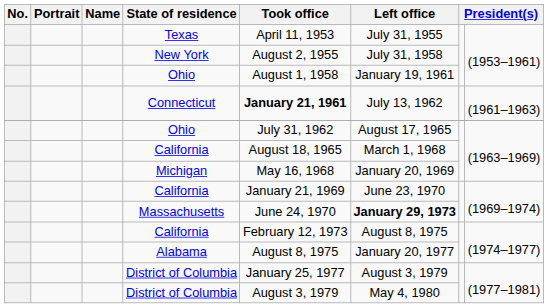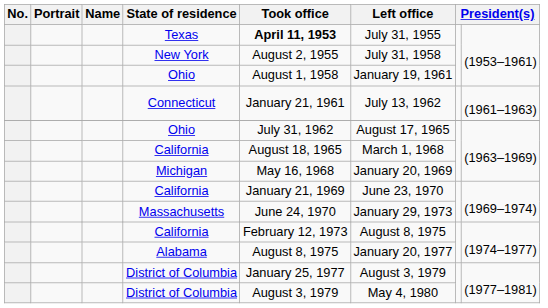(295, 34) normal -> (295, 34) bold
(295, 103) bold -> (295, 103) normal
(405, 211) bold -> (403, 211) normal
